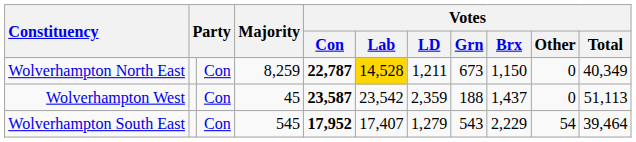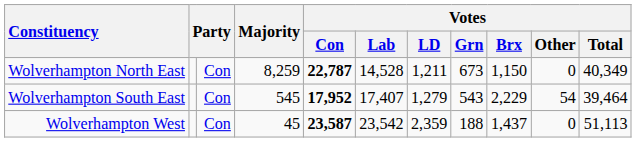(381, 71) gold background -> (381, 71) no background
rows swapped: (97, 124) <-> (116, 97)
